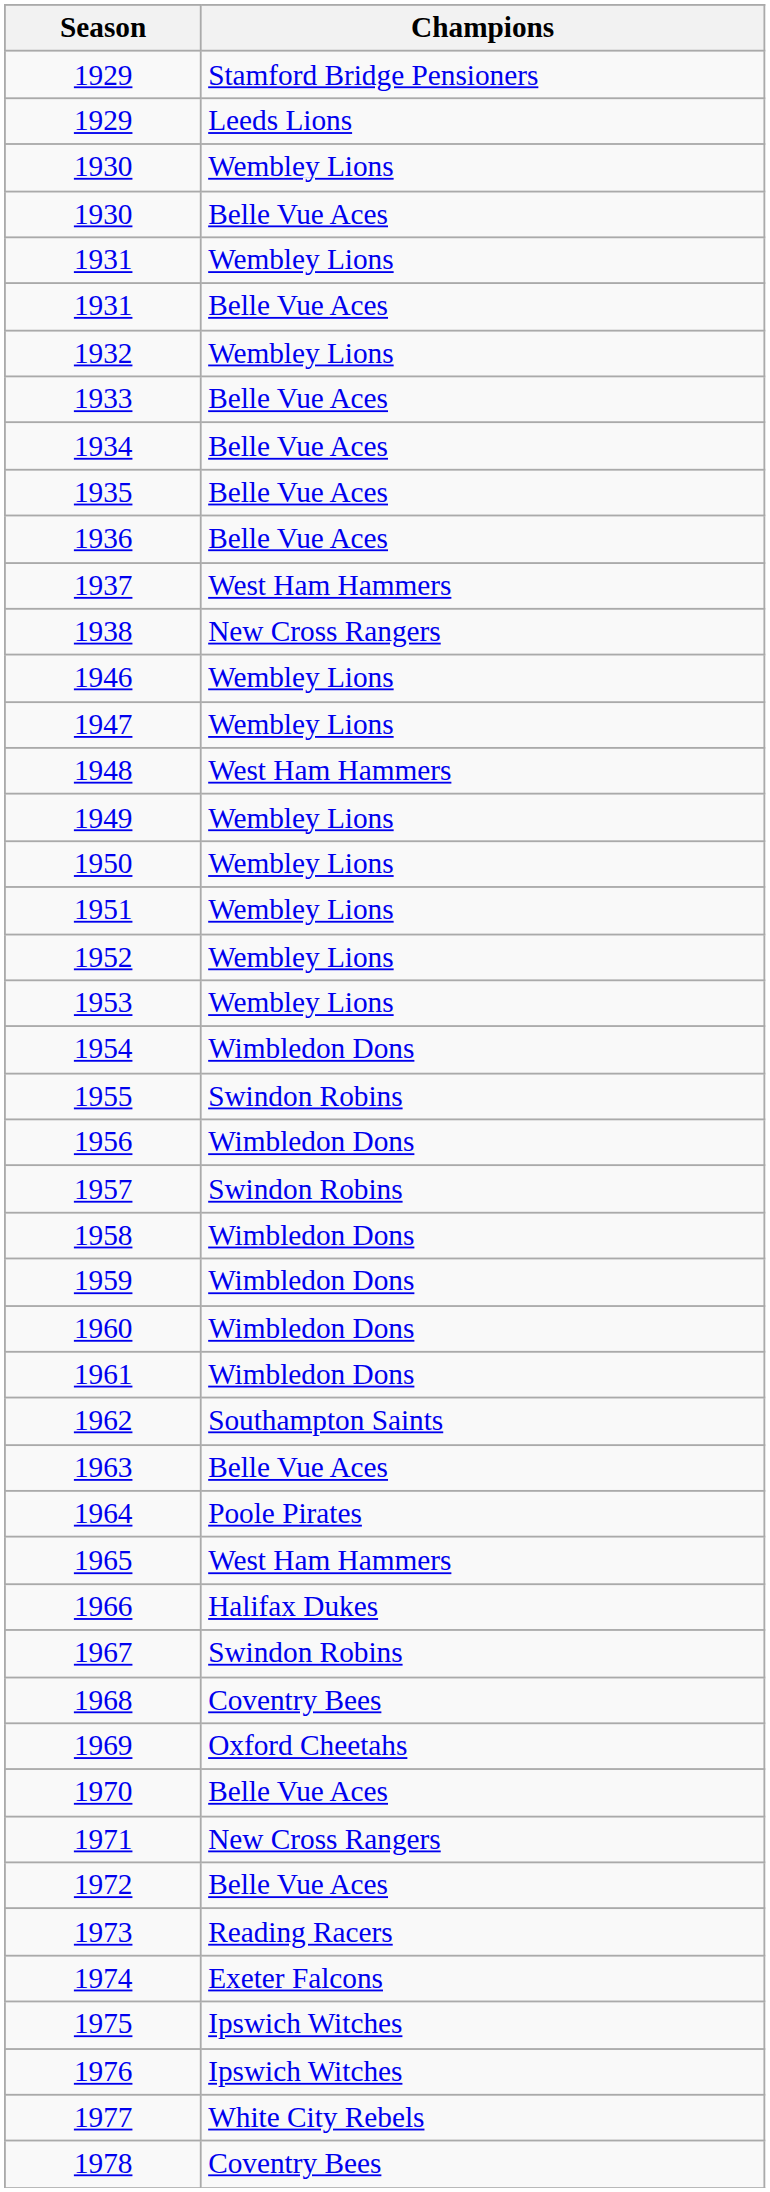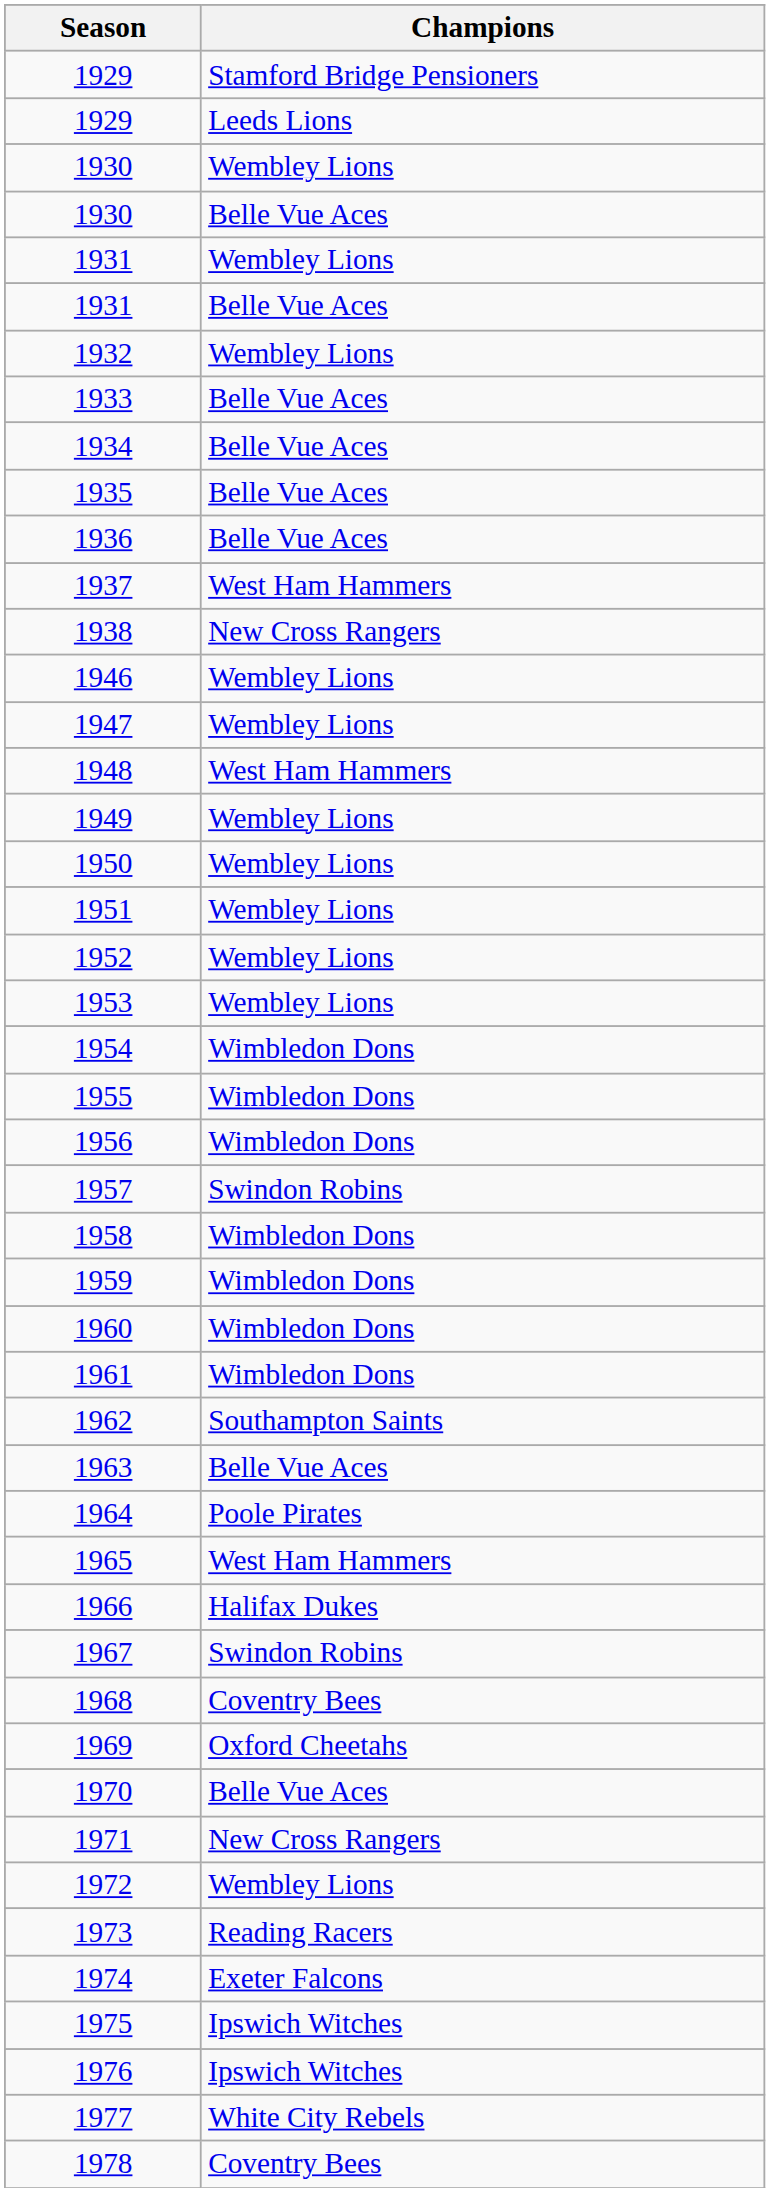(305, 1095) Swindon Robins -> (311, 1095) Wimbledon Dons
(298, 1885) Belle Vue Aces -> (301, 1885) Wembley Lions
